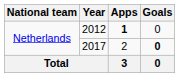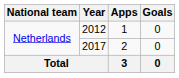(124, 30) bold -> (124, 30) normal
(157, 47) bold -> (157, 47) normal
